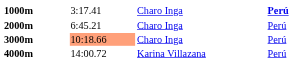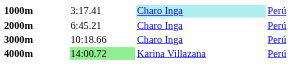(160, 11) no background -> (160, 11) paleturquoise background
(278, 11) bold -> (277, 11) normal
(89, 39) lightsalmon background -> (89, 39) no background
(89, 53) no background -> (89, 53) lightgreen background
